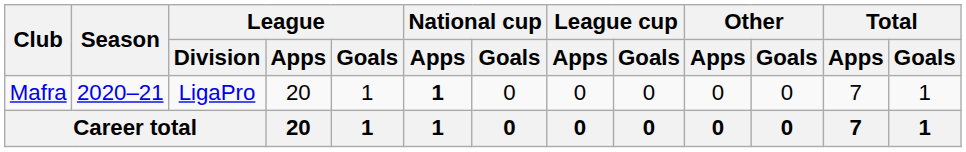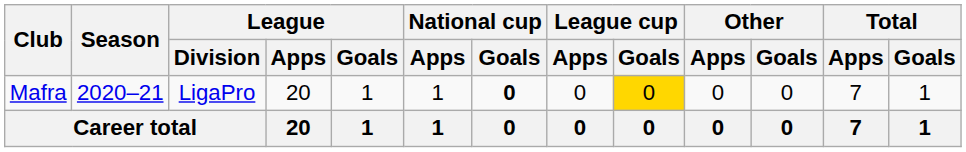(438, 92) bold -> (438, 92) normal
(509, 92) normal -> (509, 92) bold
(649, 92) no background -> (649, 92) gold background
